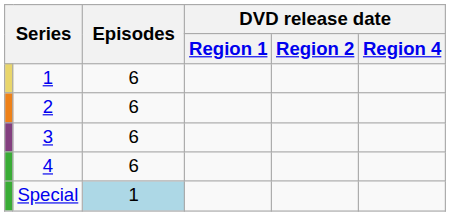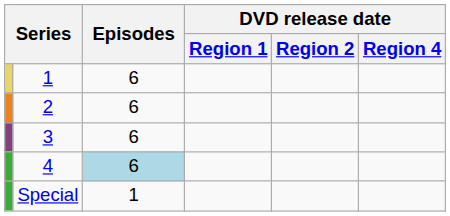(134, 166) no background -> (134, 166) lightblue background
(134, 195) lightblue background -> (134, 195) no background
